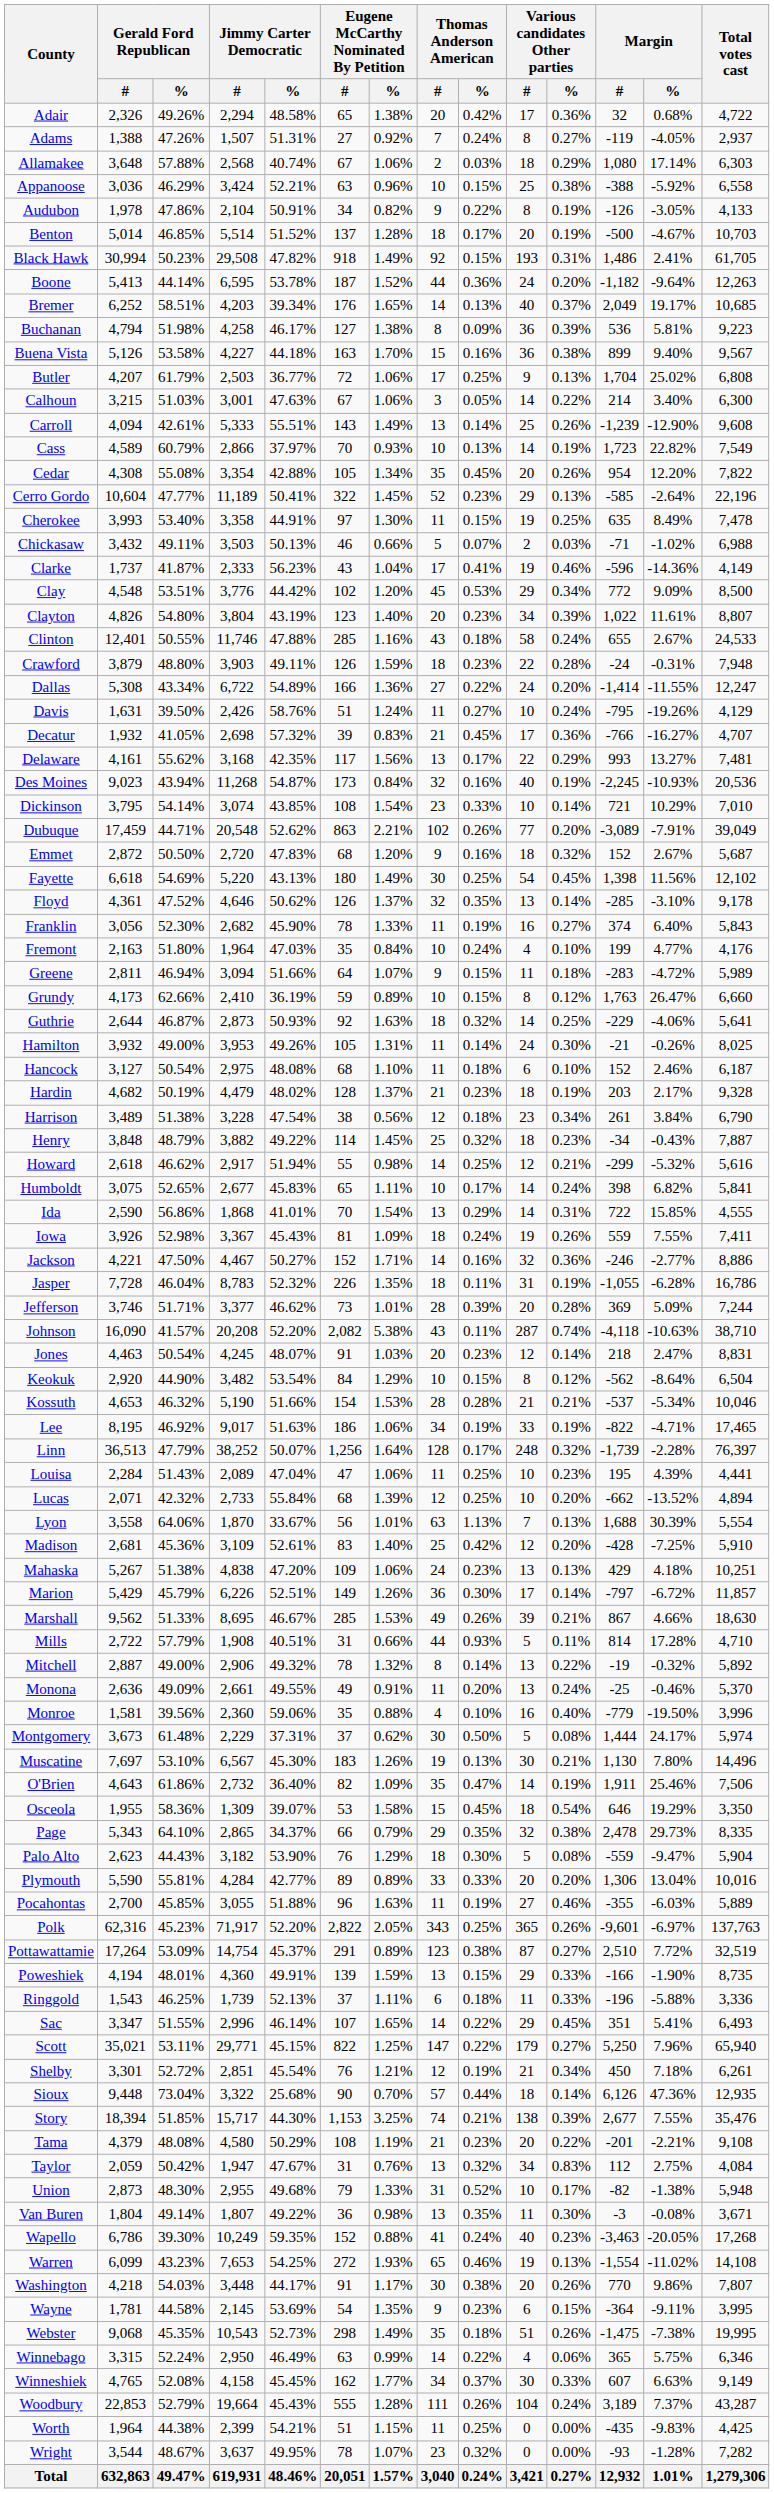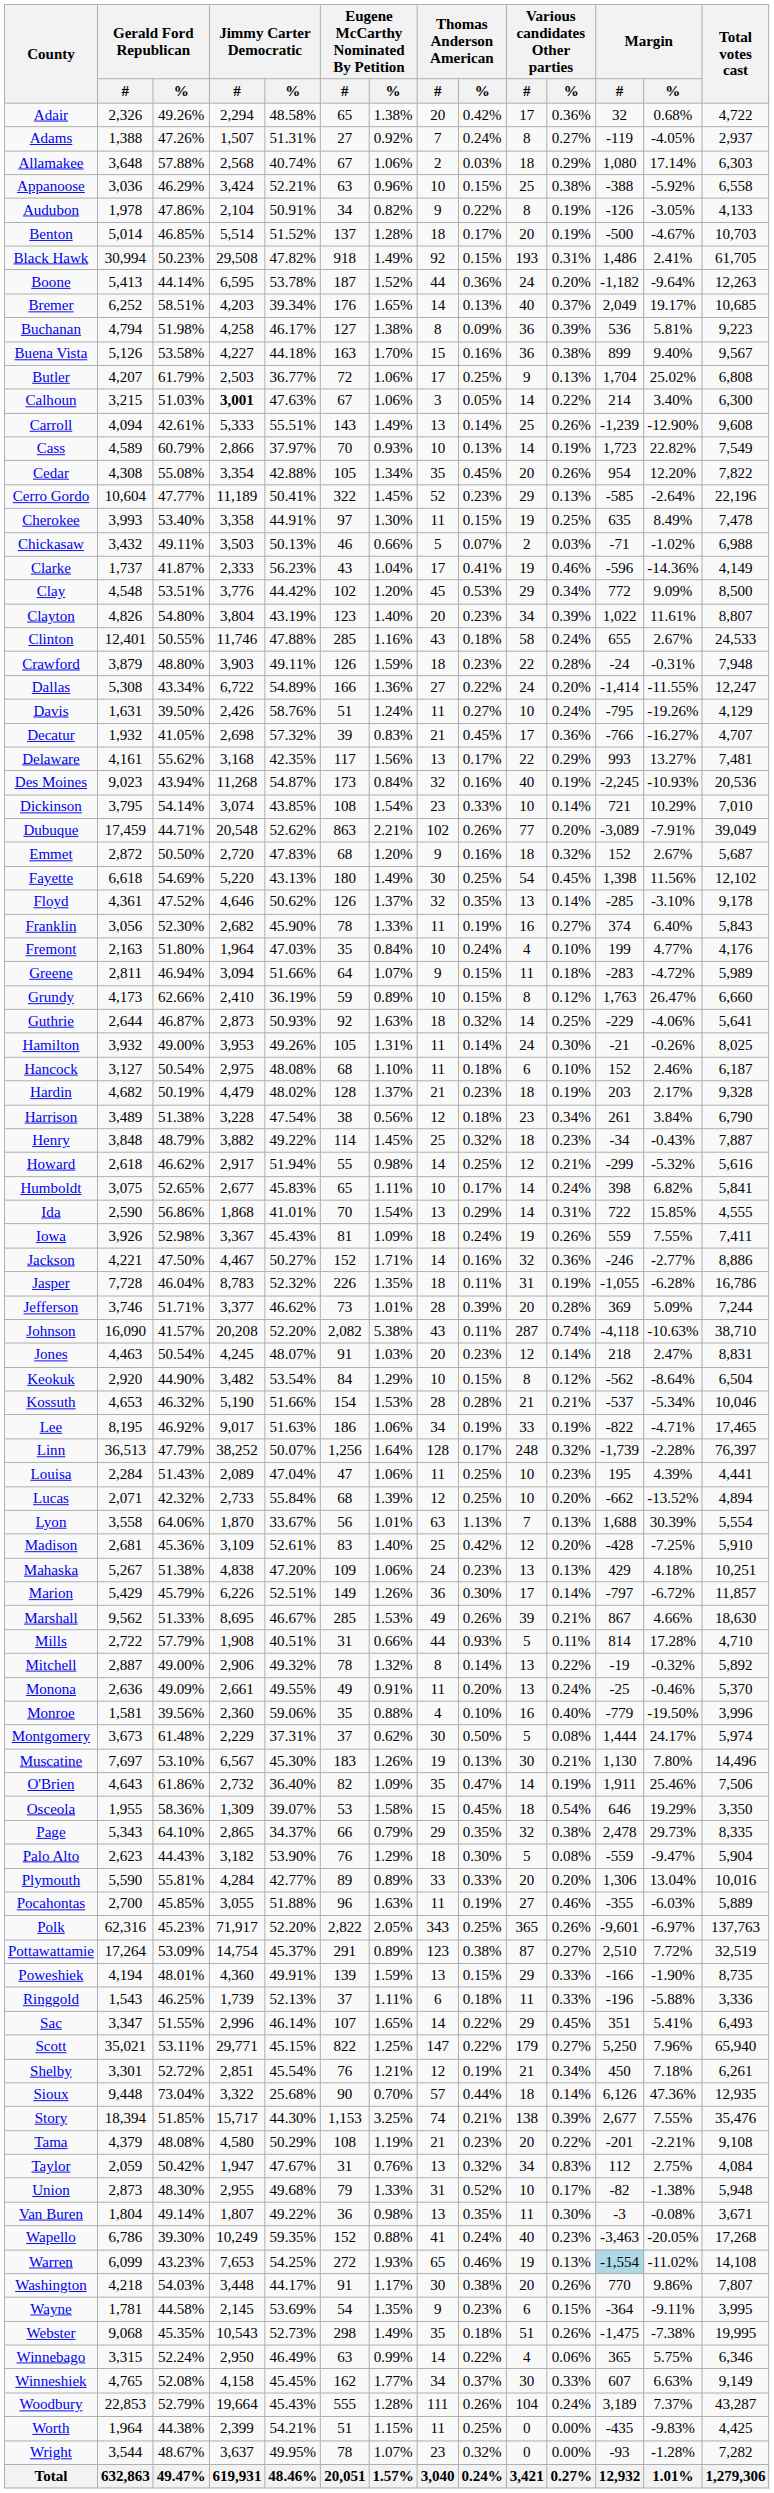(237, 401) normal -> (237, 401) bold
(620, 2261) no background -> (620, 2261) lightblue background
